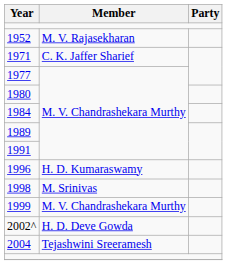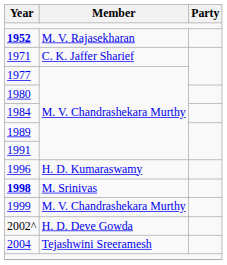(19, 38) normal -> (19, 38) bold
(19, 188) normal -> (19, 188) bold
